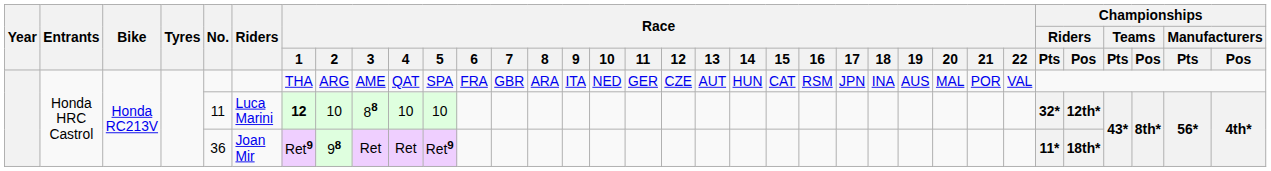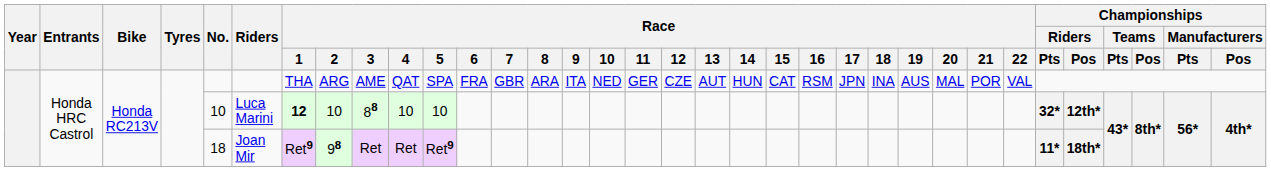(218, 111) 11 -> (218, 111) 10
(218, 148) 36 -> (218, 148) 18
